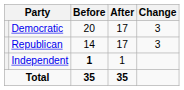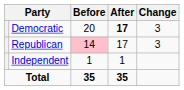(122, 28) normal -> (122, 28) bold
(89, 45) no background -> (89, 45) pink background
(89, 61) bold -> (89, 61) normal
